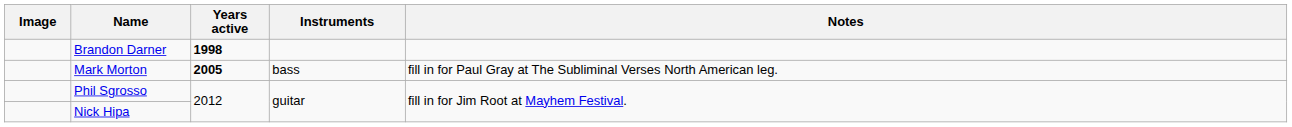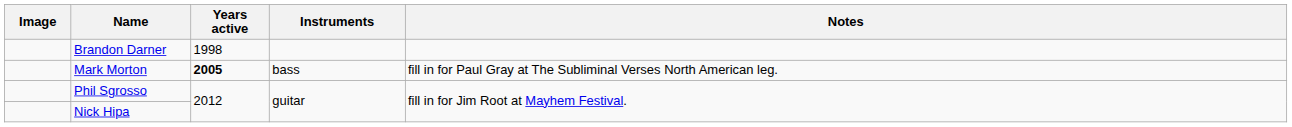(208, 49) bold -> (208, 49) normal
